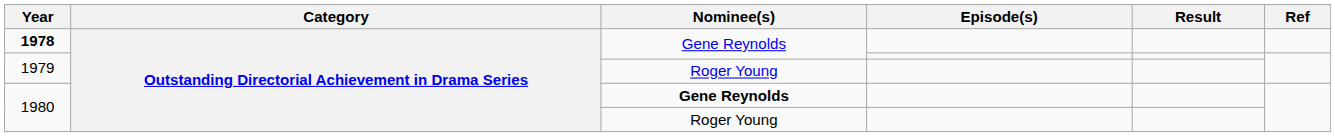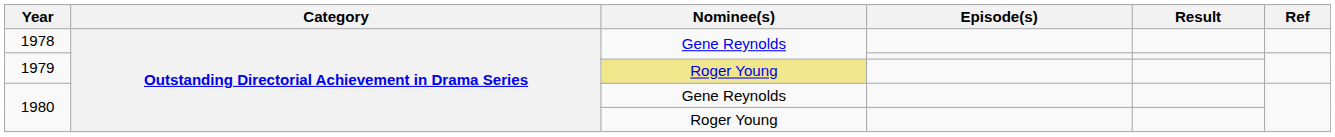(38, 41) bold -> (38, 41) normal
(734, 72) no background -> (734, 72) khaki background
(734, 96) bold -> (734, 96) normal
